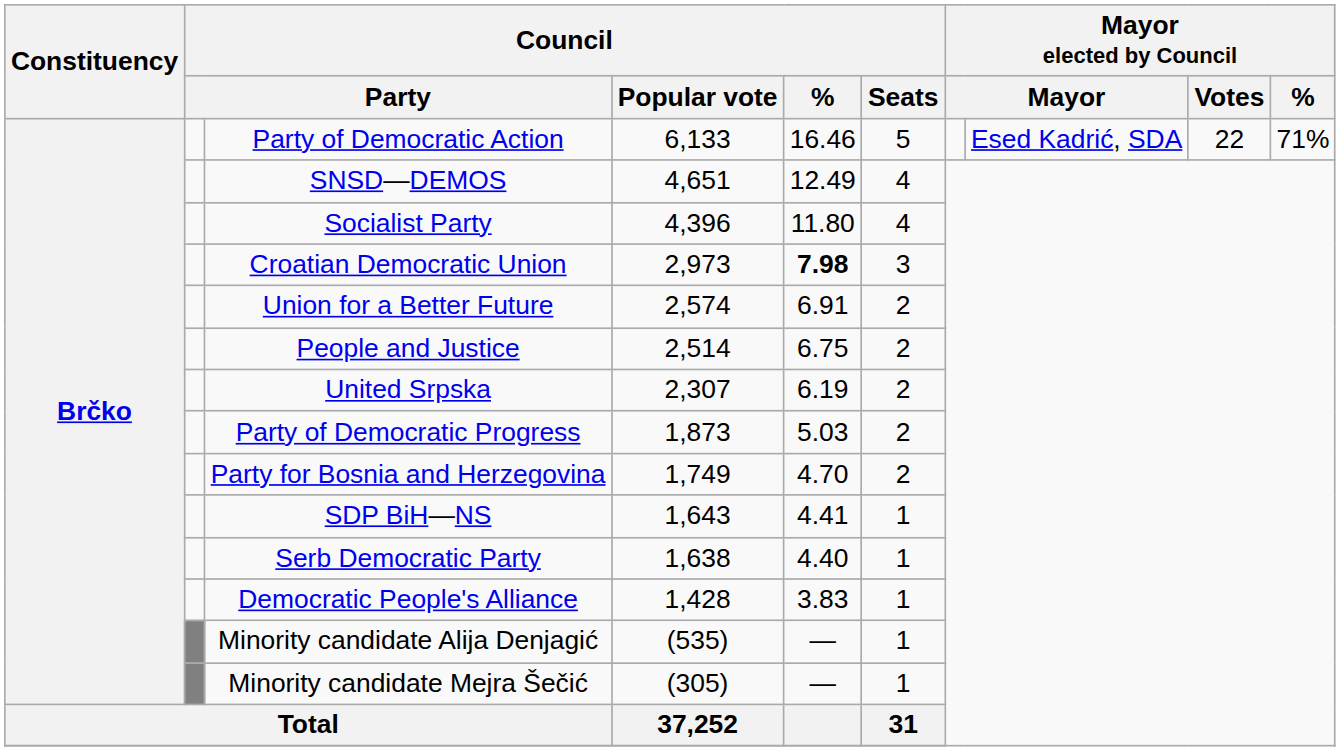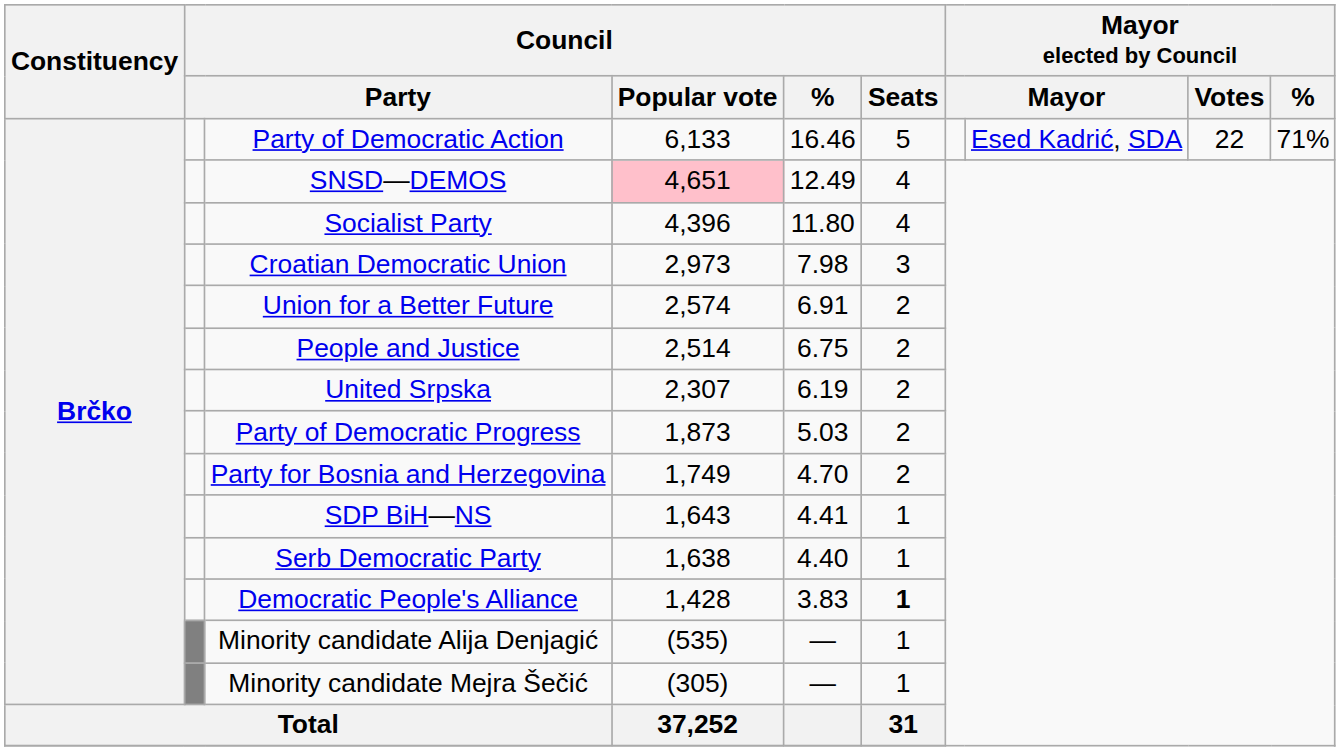(698, 180) no background -> (698, 180) pink background
(823, 264) bold -> (823, 264) normal
(903, 599) normal -> (903, 599) bold
